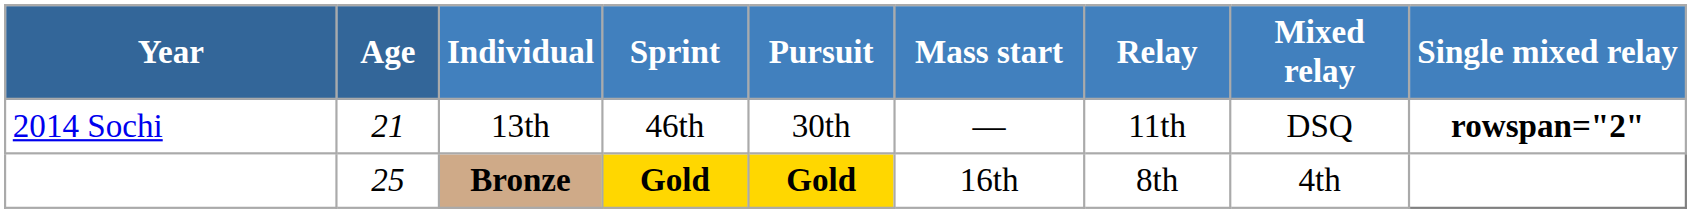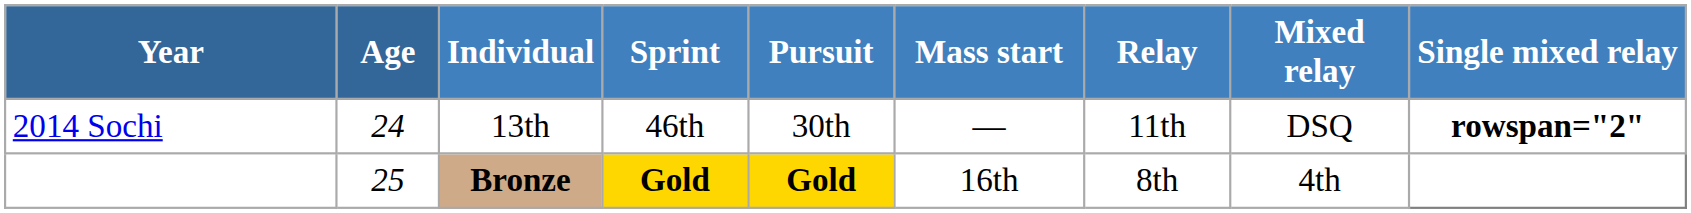(388, 125) 21 -> (388, 125) 24
